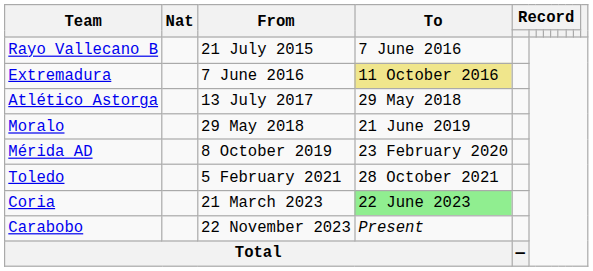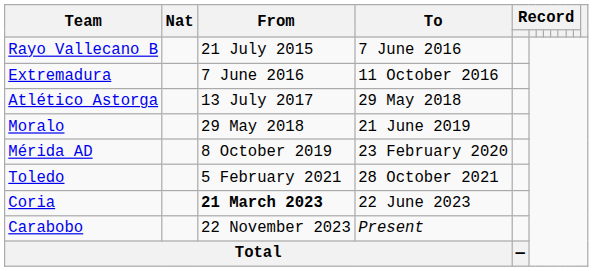(428, 76) khaki background -> (428, 76) no background
(262, 203) normal -> (262, 203) bold
(414, 203) lightgreen background -> (414, 203) no background
